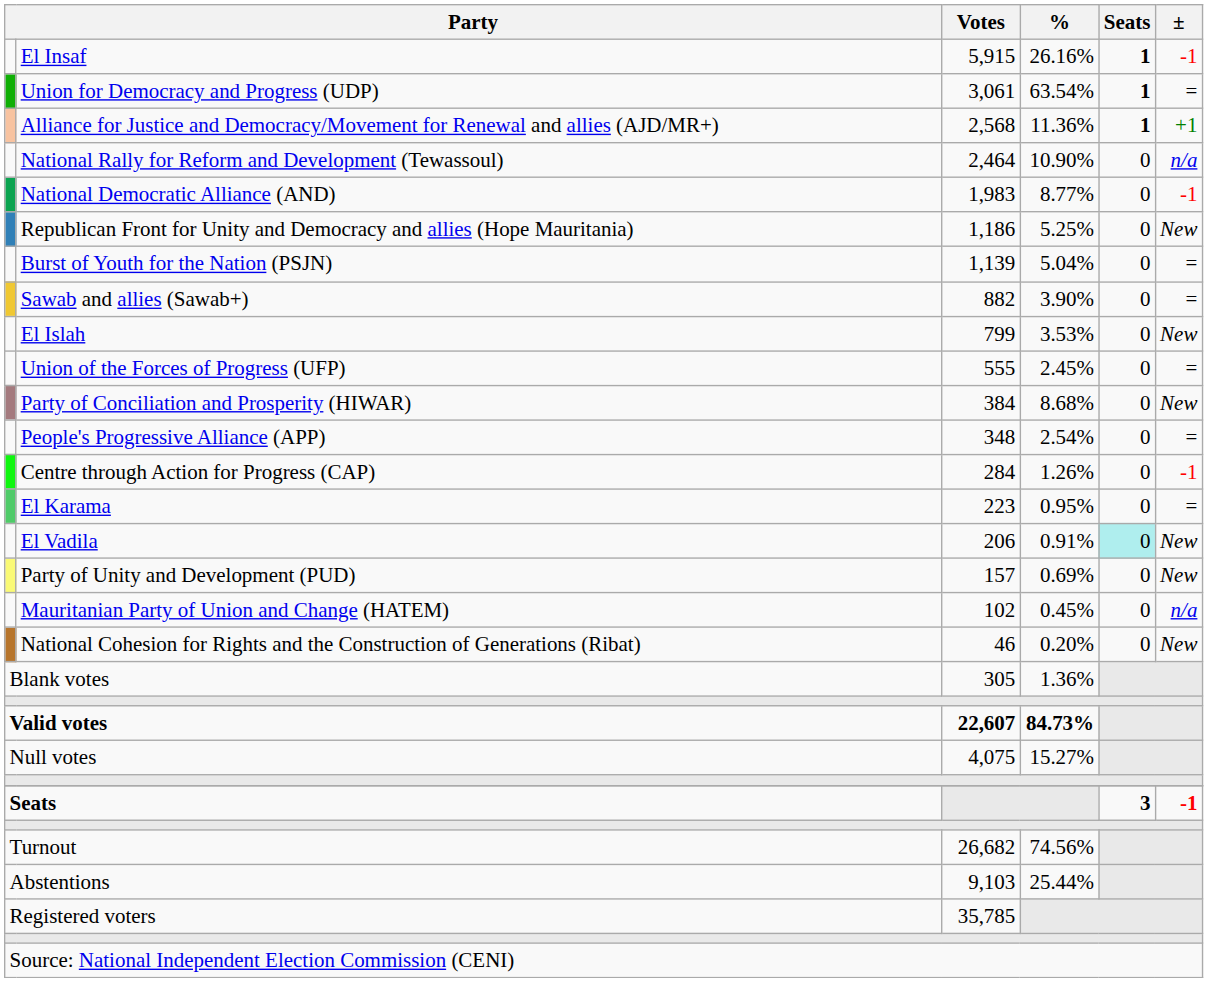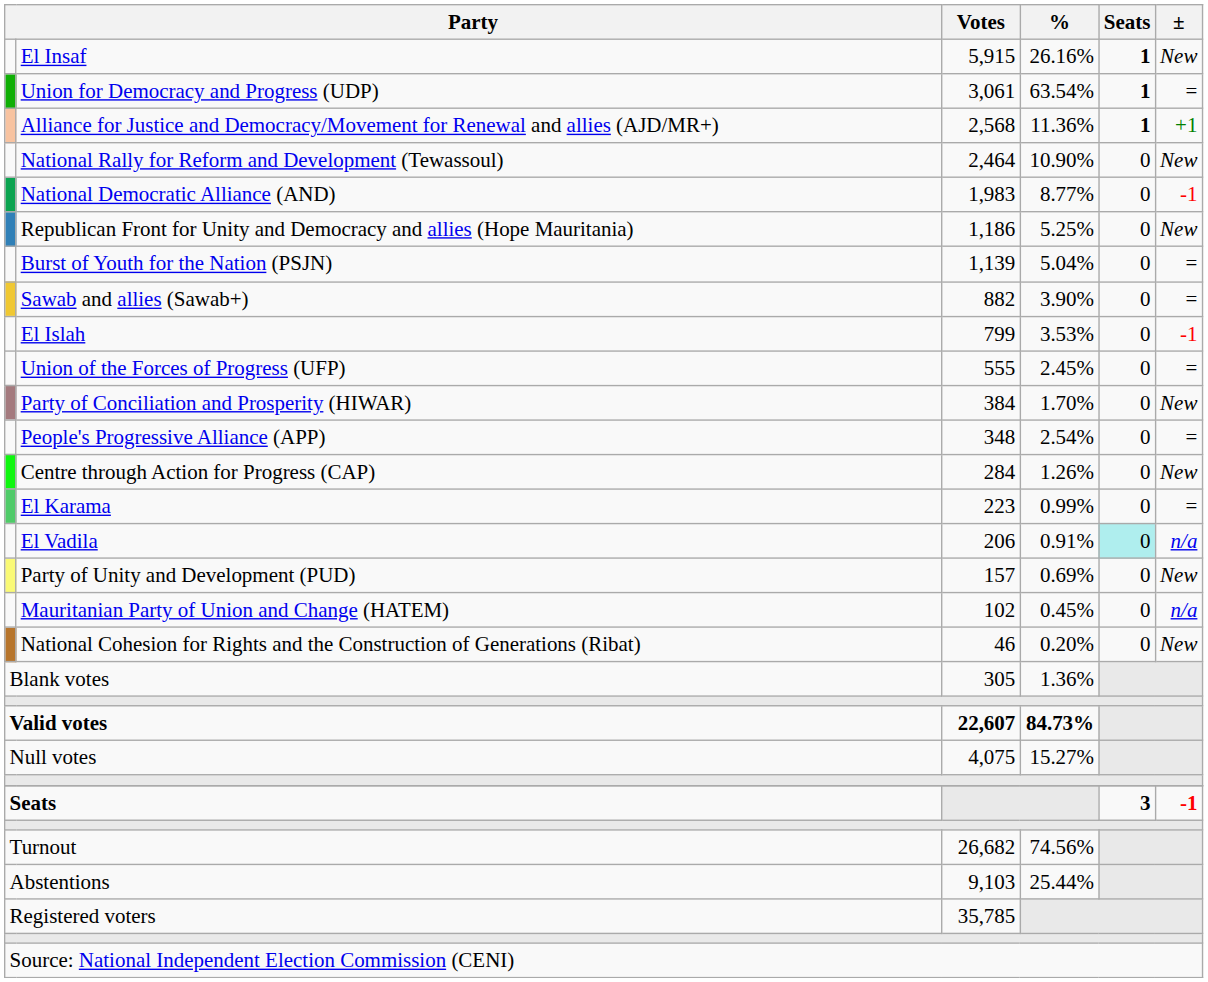(1189, 56) -1 -> (1179, 56) New
(1184, 160) n/a -> (1179, 160) New
(1179, 333) New -> (1189, 333) -1
(1067, 402) 8.68% -> (1067, 402) 1.70%
(1189, 471) -1 -> (1179, 471) New
(1067, 506) 0.95% -> (1067, 506) 0.99%
(1179, 540) New -> (1184, 540) n/a
